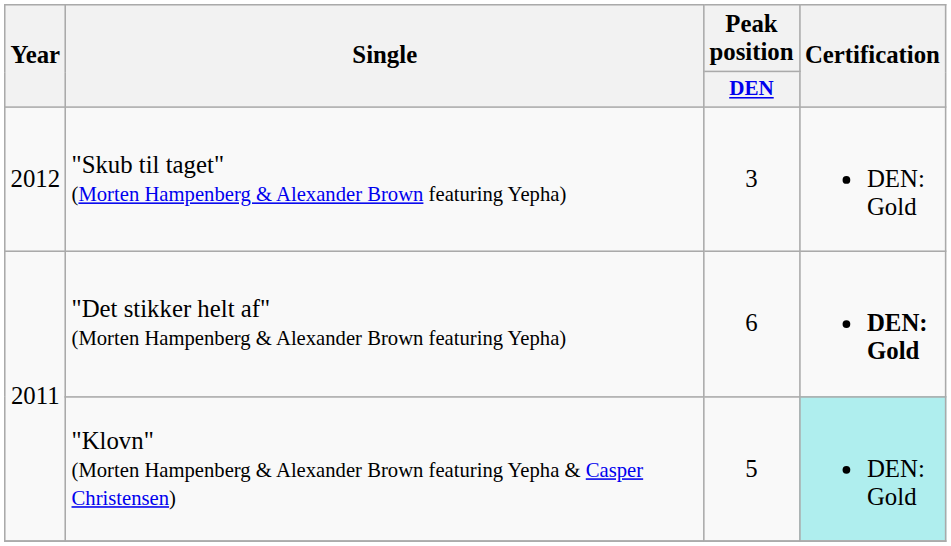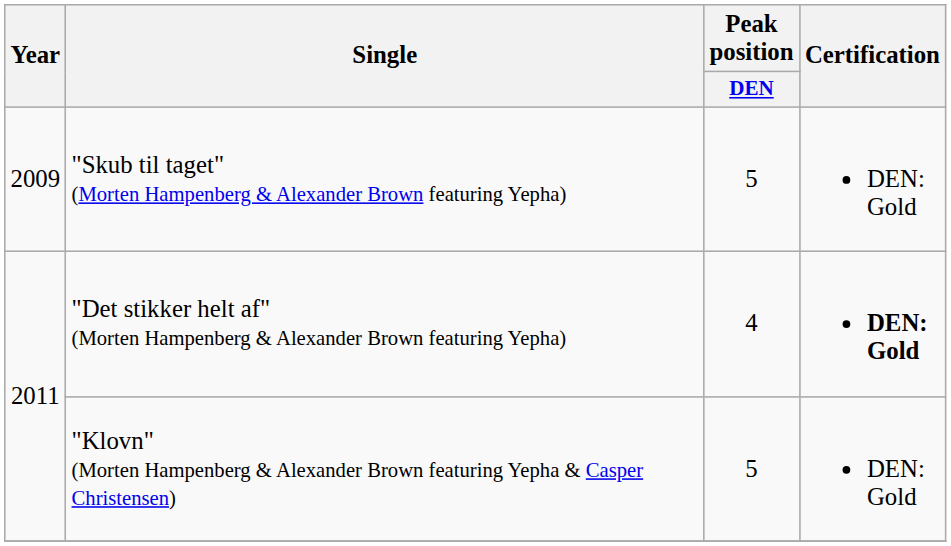(35, 178) 2012 -> (35, 178) 2009
(751, 178) 3 -> (751, 178) 5
(751, 323) 6 -> (751, 323) 4
(872, 483) paleturquoise background -> (872, 483) no background
